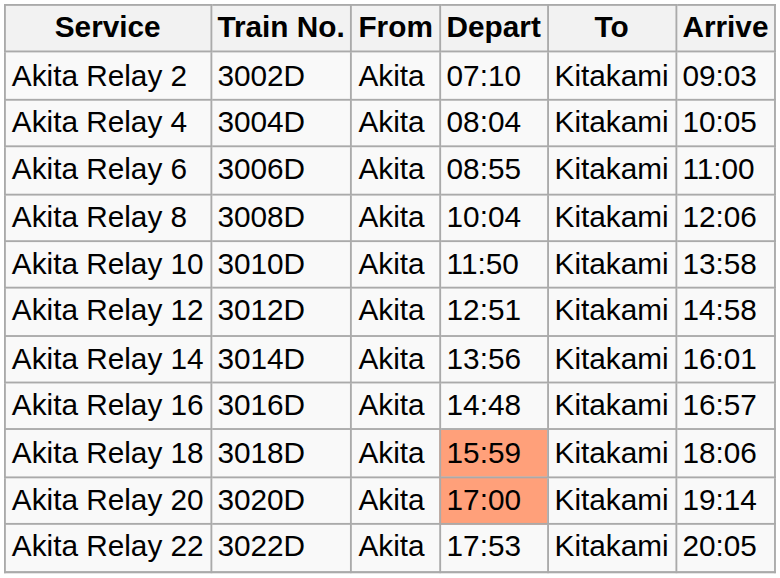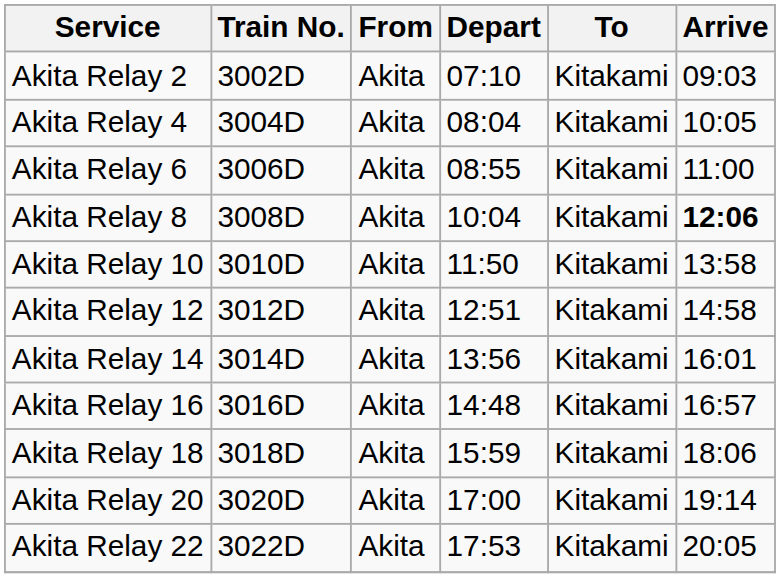(720, 216) normal -> (720, 216) bold
(484, 452) lightsalmon background -> (484, 452) no background
(484, 500) lightsalmon background -> (484, 500) no background
